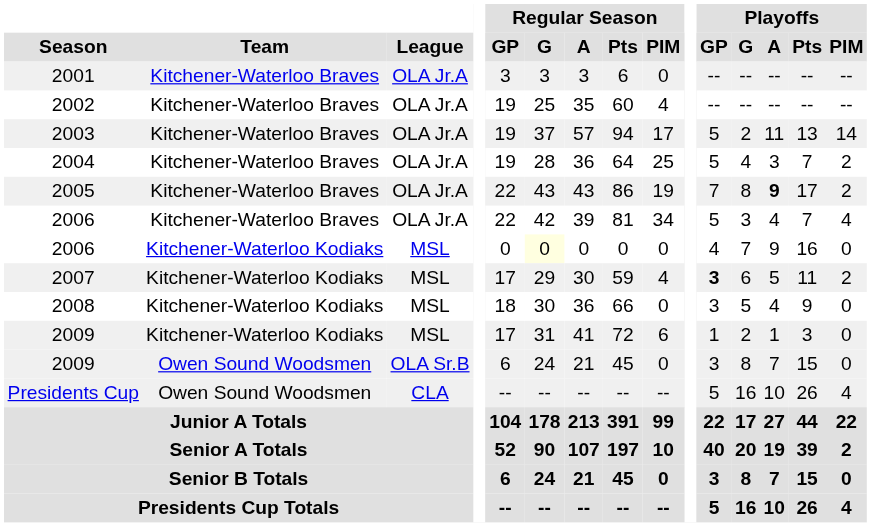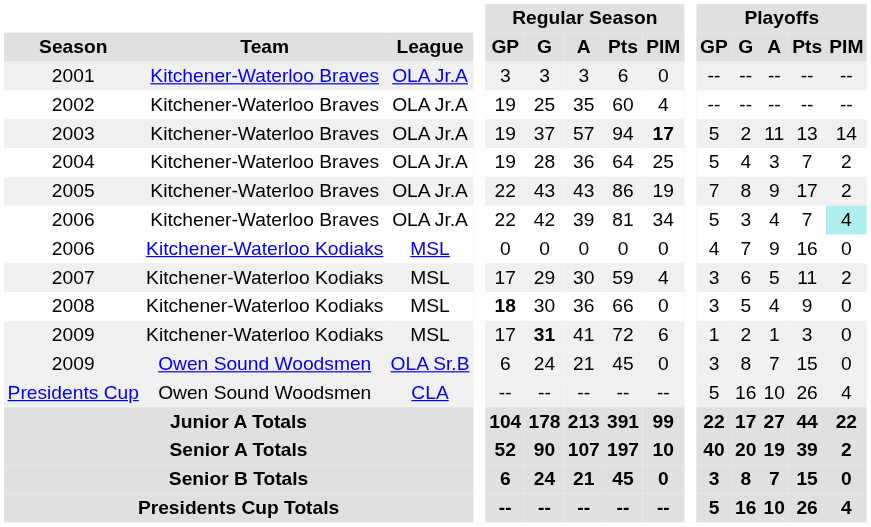(663, 133) normal -> (663, 133) bold
(774, 191) bold -> (774, 191) normal
(846, 219) no background -> (846, 219) paleturquoise background
(545, 248) lightyellow background -> (545, 248) no background
(714, 277) bold -> (714, 277) normal
(505, 306) normal -> (505, 306) bold
(545, 335) normal -> (545, 335) bold
